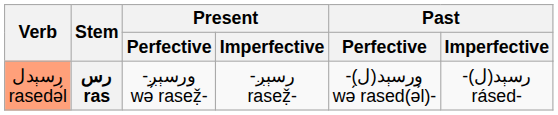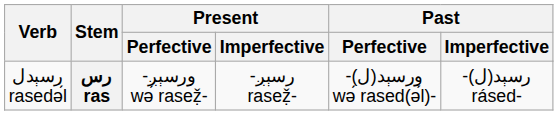(38, 86) lightsalmon background -> (38, 86) no background
